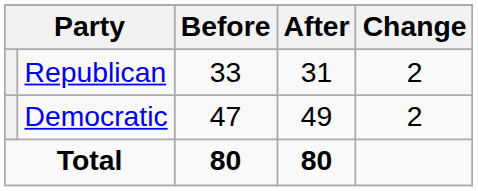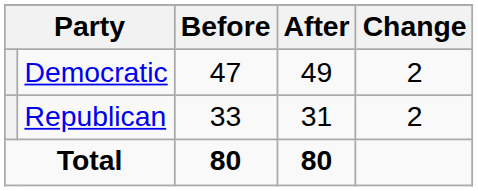rows swapped: (96, 116) <-> (95, 71)
